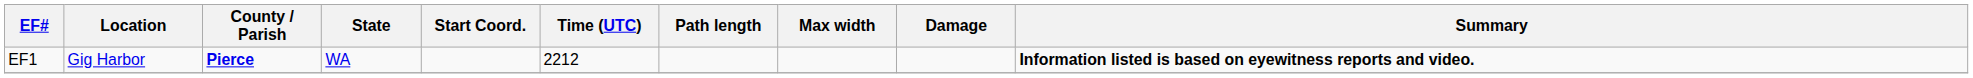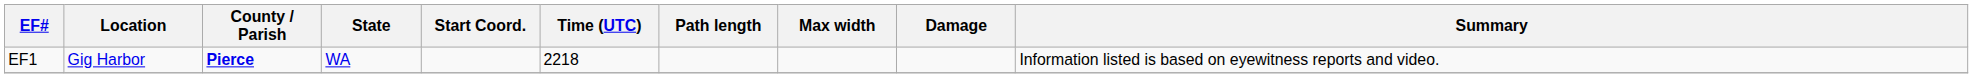(561, 60) 2212 -> (561, 60) 2218
(1247, 60) bold -> (1229, 60) normal
